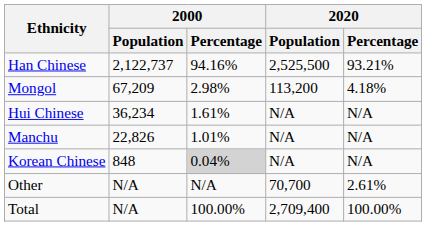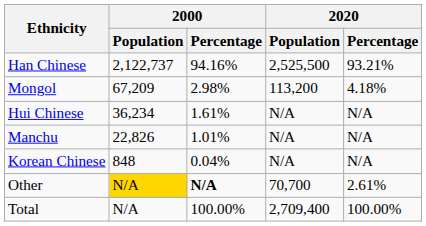(210, 161) lightgrey background -> (210, 161) no background
(126, 185) no background -> (126, 185) gold background
(204, 185) normal -> (204, 185) bold
